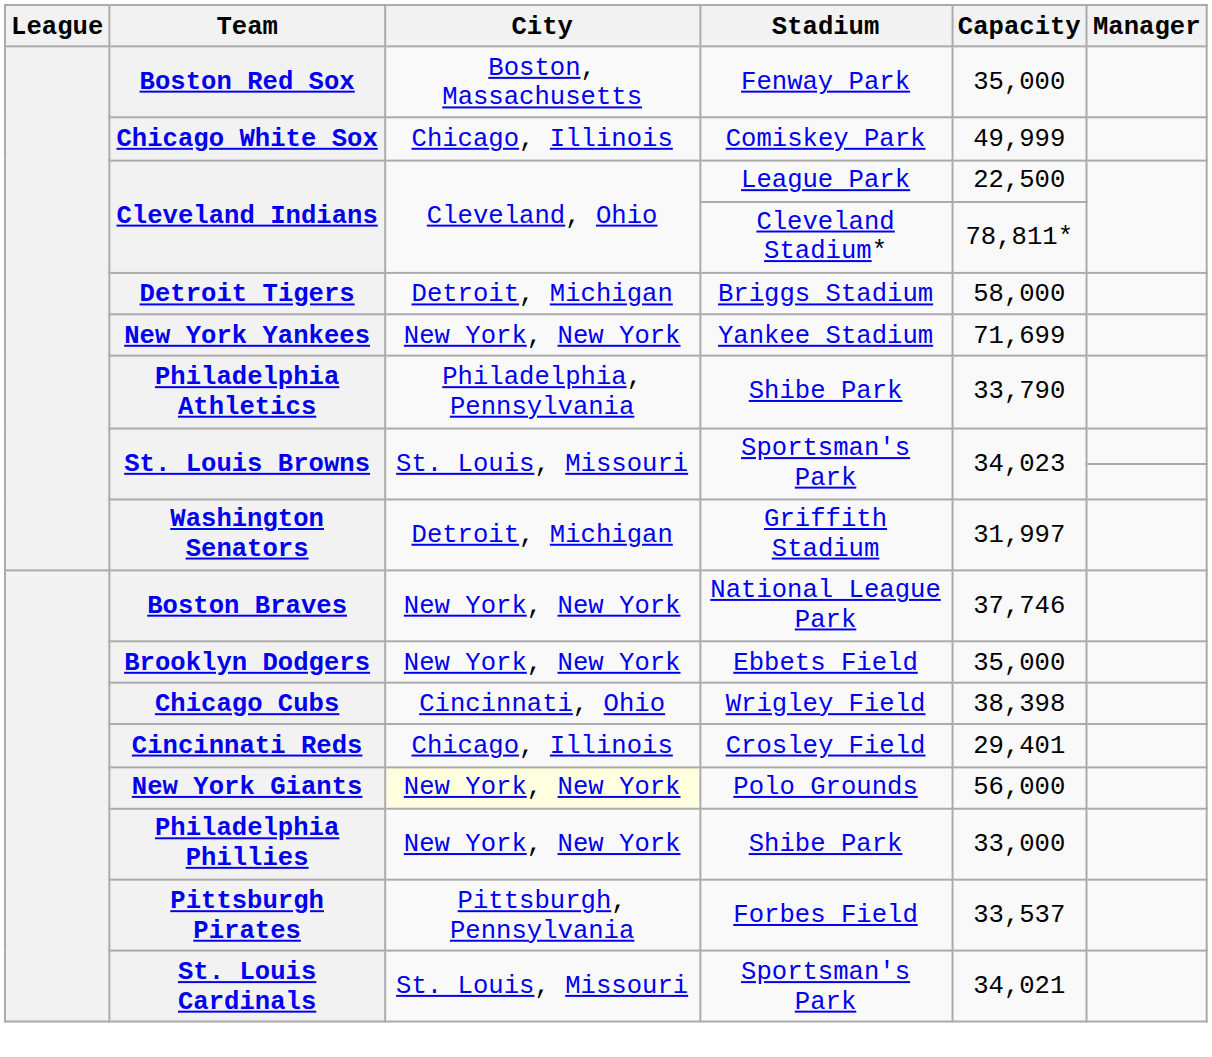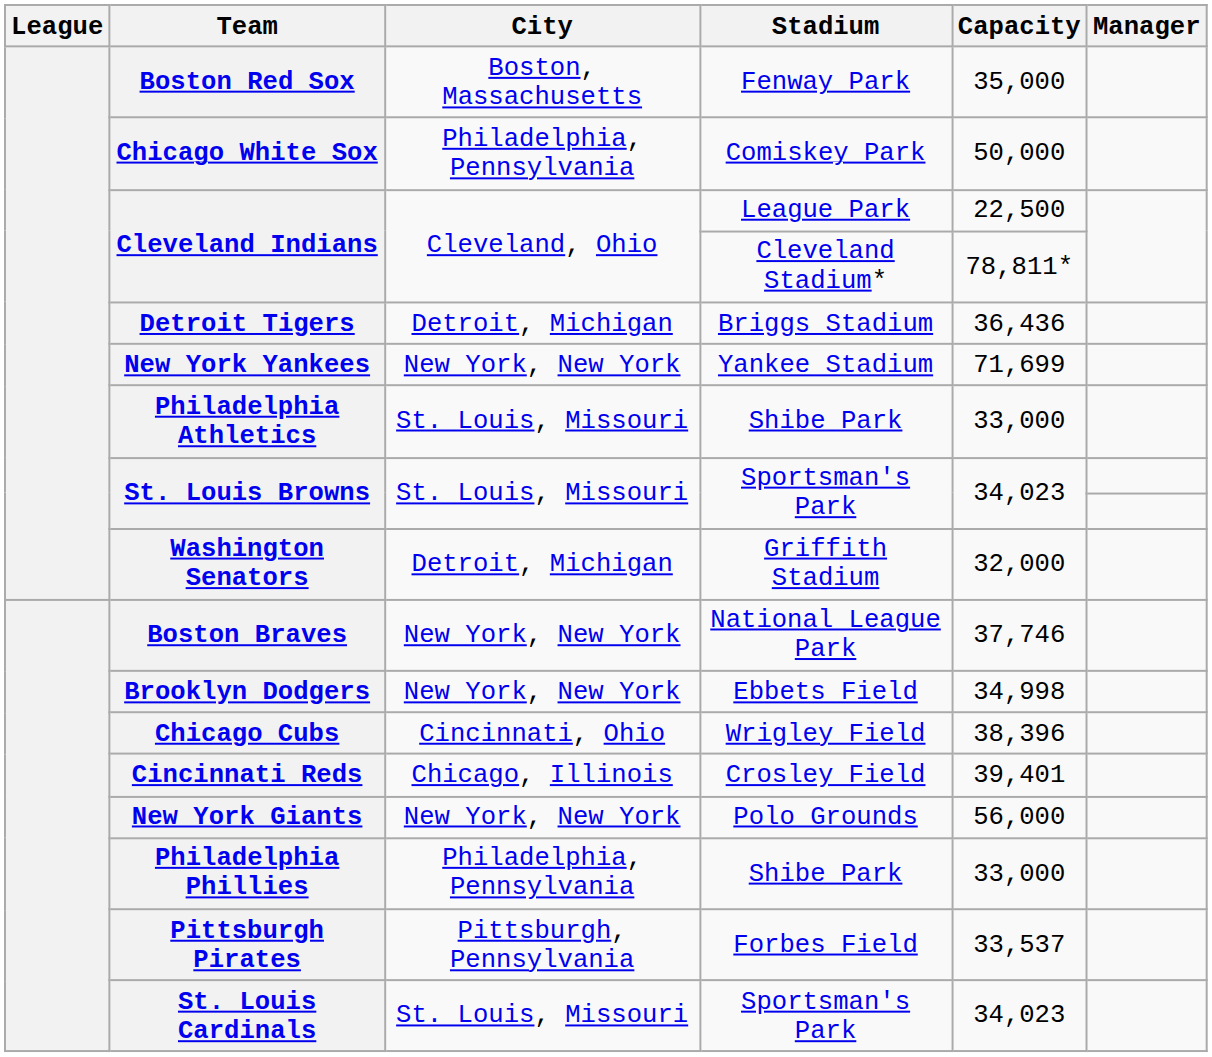(542, 139) Chicago, Illinois -> (542, 154) Philadelphia, Pennsylvania
(1019, 139) 49,999 -> (1019, 154) 50,000
(1019, 294) 58,000 -> (1019, 323) 36,436
(542, 392) Philadelphia, Pennsylvania -> (542, 421) St. Louis, Missouri
(1019, 392) 33,790 -> (1019, 421) 33,000
(1019, 534) 31,997 -> (1019, 564) 32,000
(1019, 662) 35,000 -> (1019, 692) 34,998
(1019, 704) 38,398 -> (1019, 734) 38,396
(1019, 746) 29,401 -> (1019, 775) 39,401
(542, 788) lightyellow background -> (542, 817) no background
(542, 844) New York, New York -> (542, 874) Philadelphia, Pennsylvania
(1019, 987) 34,021 -> (1019, 1016) 34,023
